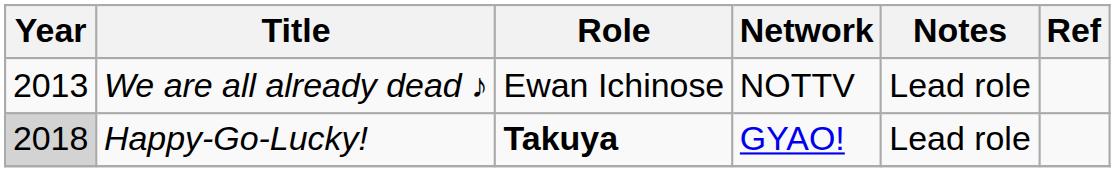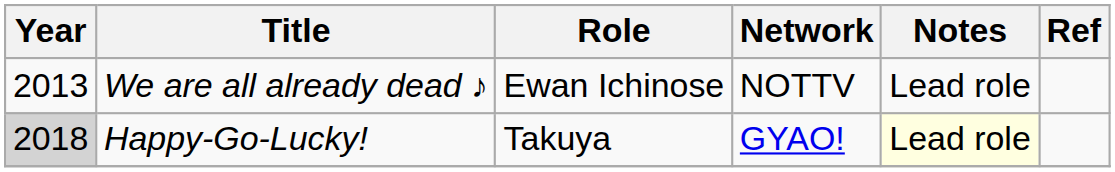(561, 138) bold -> (557, 138) normal
(960, 138) no background -> (960, 138) lightyellow background
